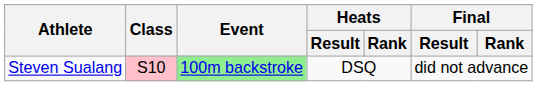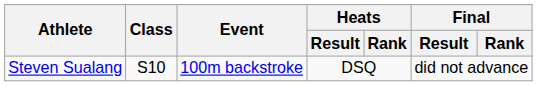(151, 69) pink background -> (151, 69) no background
(242, 69) lightgreen background -> (242, 69) no background
